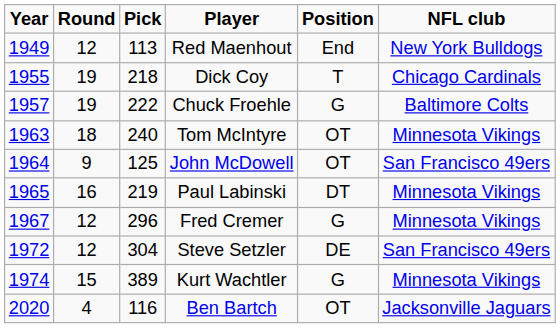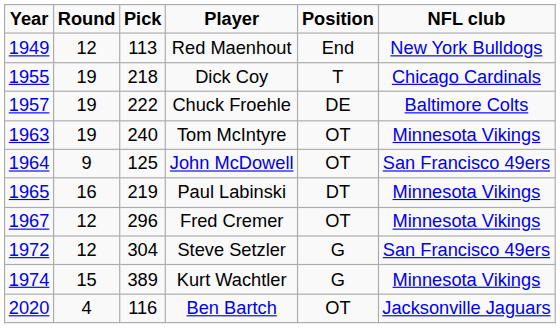(338, 105) G -> (338, 105) DE
(87, 134) 18 -> (87, 134) 19
(338, 221) G -> (338, 221) OT
(338, 250) DE -> (338, 250) G
